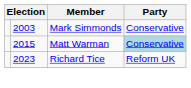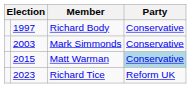+ row: (80, 28)
